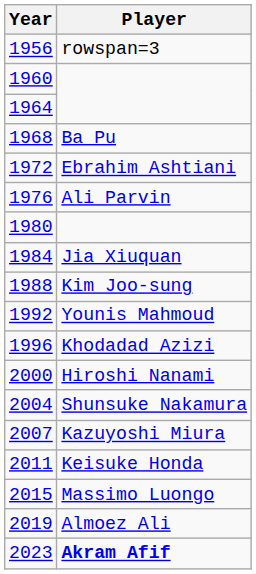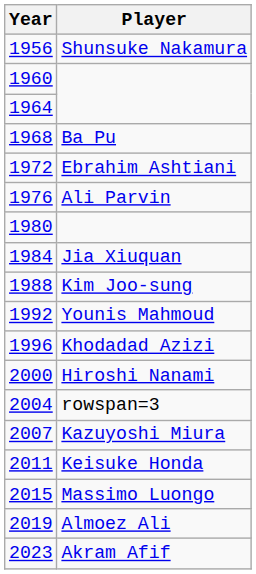(111, 49) rowspan=3 -> (154, 49) Shunsuke Nakamura
(154, 405) Shunsuke Nakamura -> (111, 405) rowspan=3
(116, 553) bold -> (116, 553) normal
